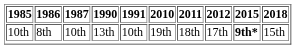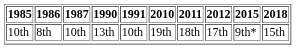(246, 32) bold -> (246, 32) normal
